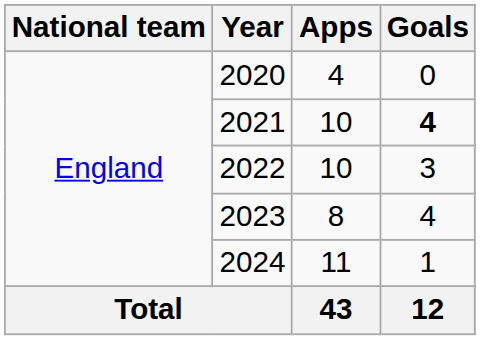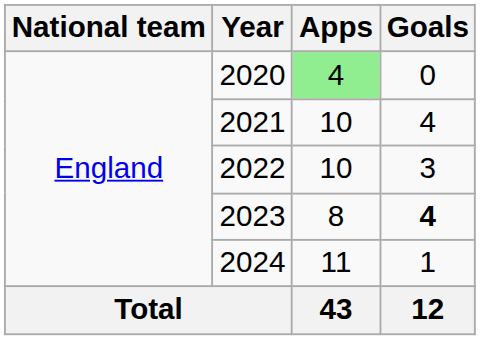(336, 74) no background -> (336, 74) lightgreen background
(428, 121) bold -> (428, 121) normal
(428, 215) normal -> (428, 215) bold
